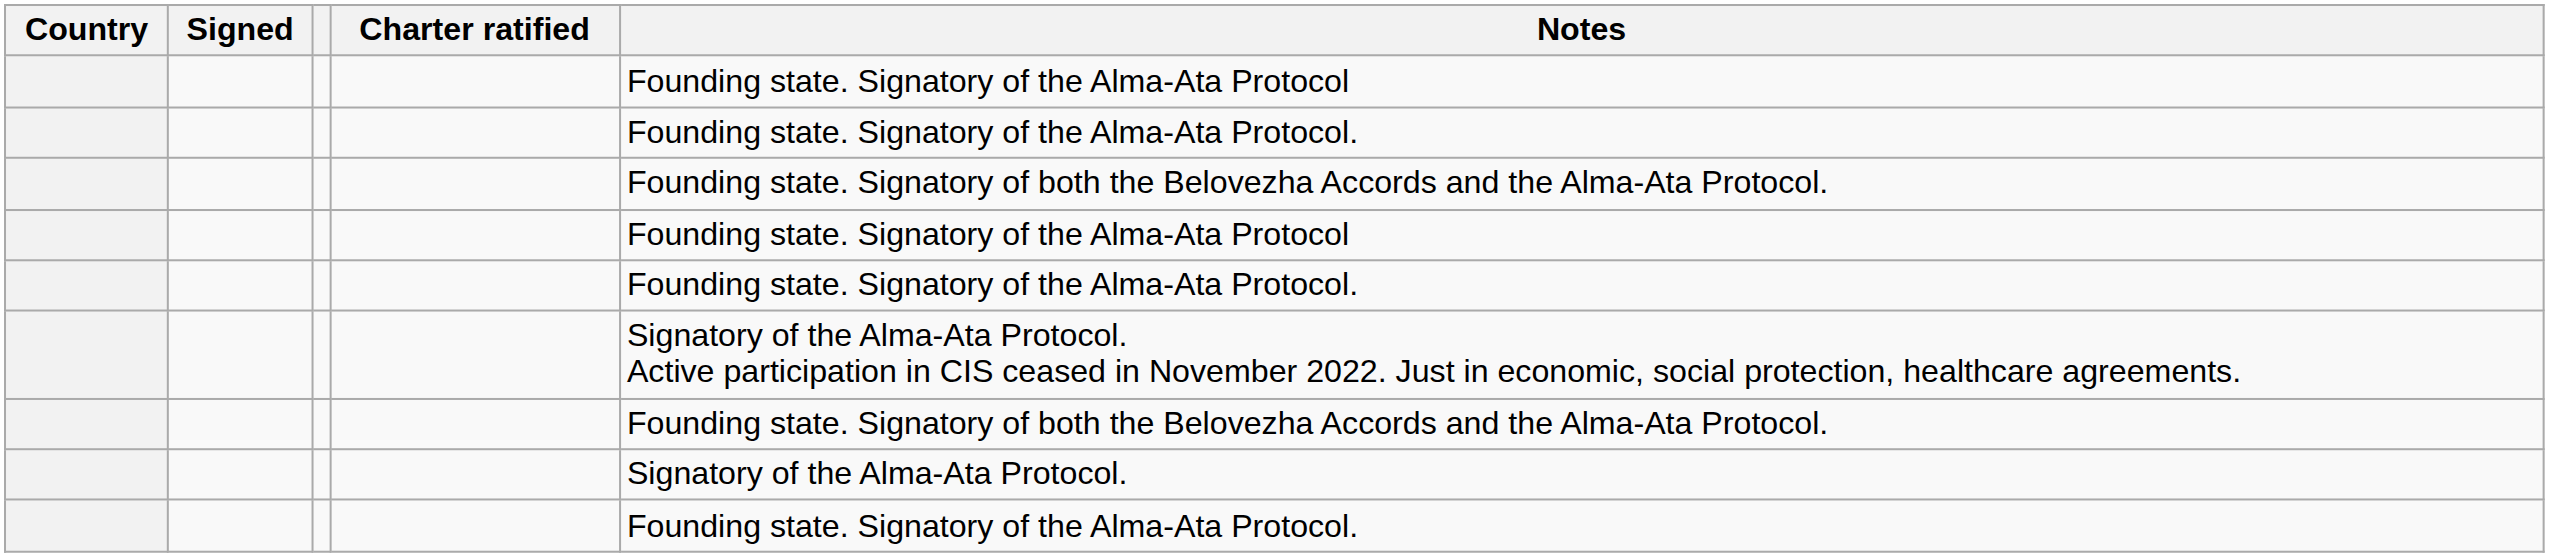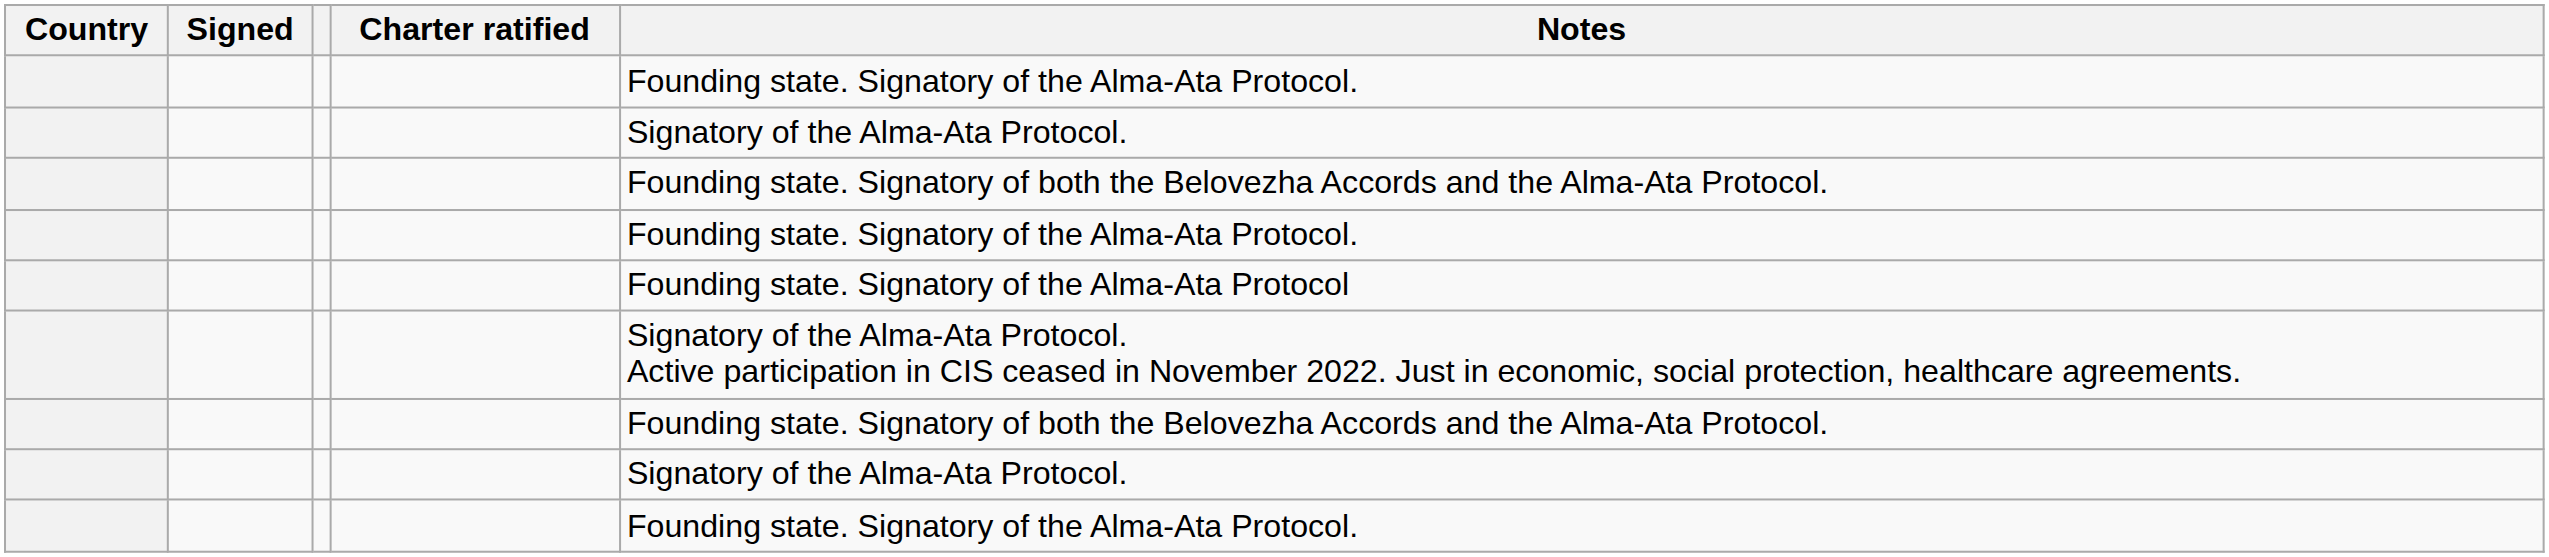(988, 81) Founding state. Signatory of the Alma-Ata Protocol -> (992, 81) Founding state. Signatory of the Alma-Ata Protocol.
(992, 132) Founding state. Signatory of the Alma-Ata Protocol. -> (877, 132) Signatory of the Alma-Ata Protocol.
(988, 234) Founding state. Signatory of the Alma-Ata Protocol -> (992, 234) Founding state. Signatory of the Alma-Ata Protocol.
(992, 285) Founding state. Signatory of the Alma-Ata Protocol. -> (988, 285) Founding state. Signatory of the Alma-Ata Protocol
